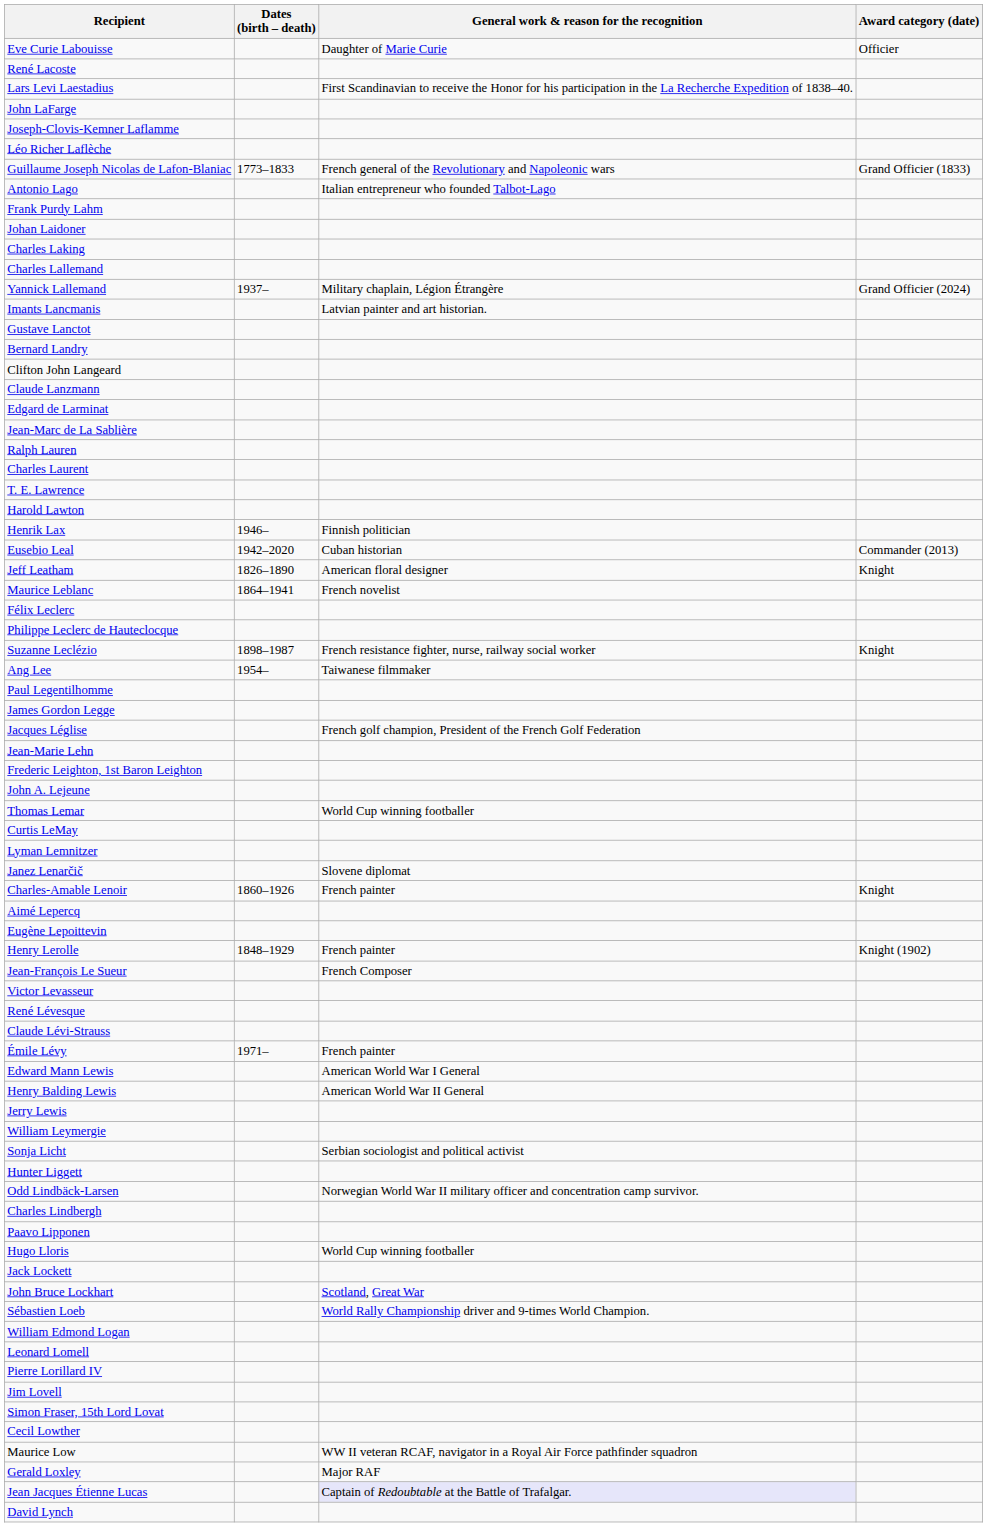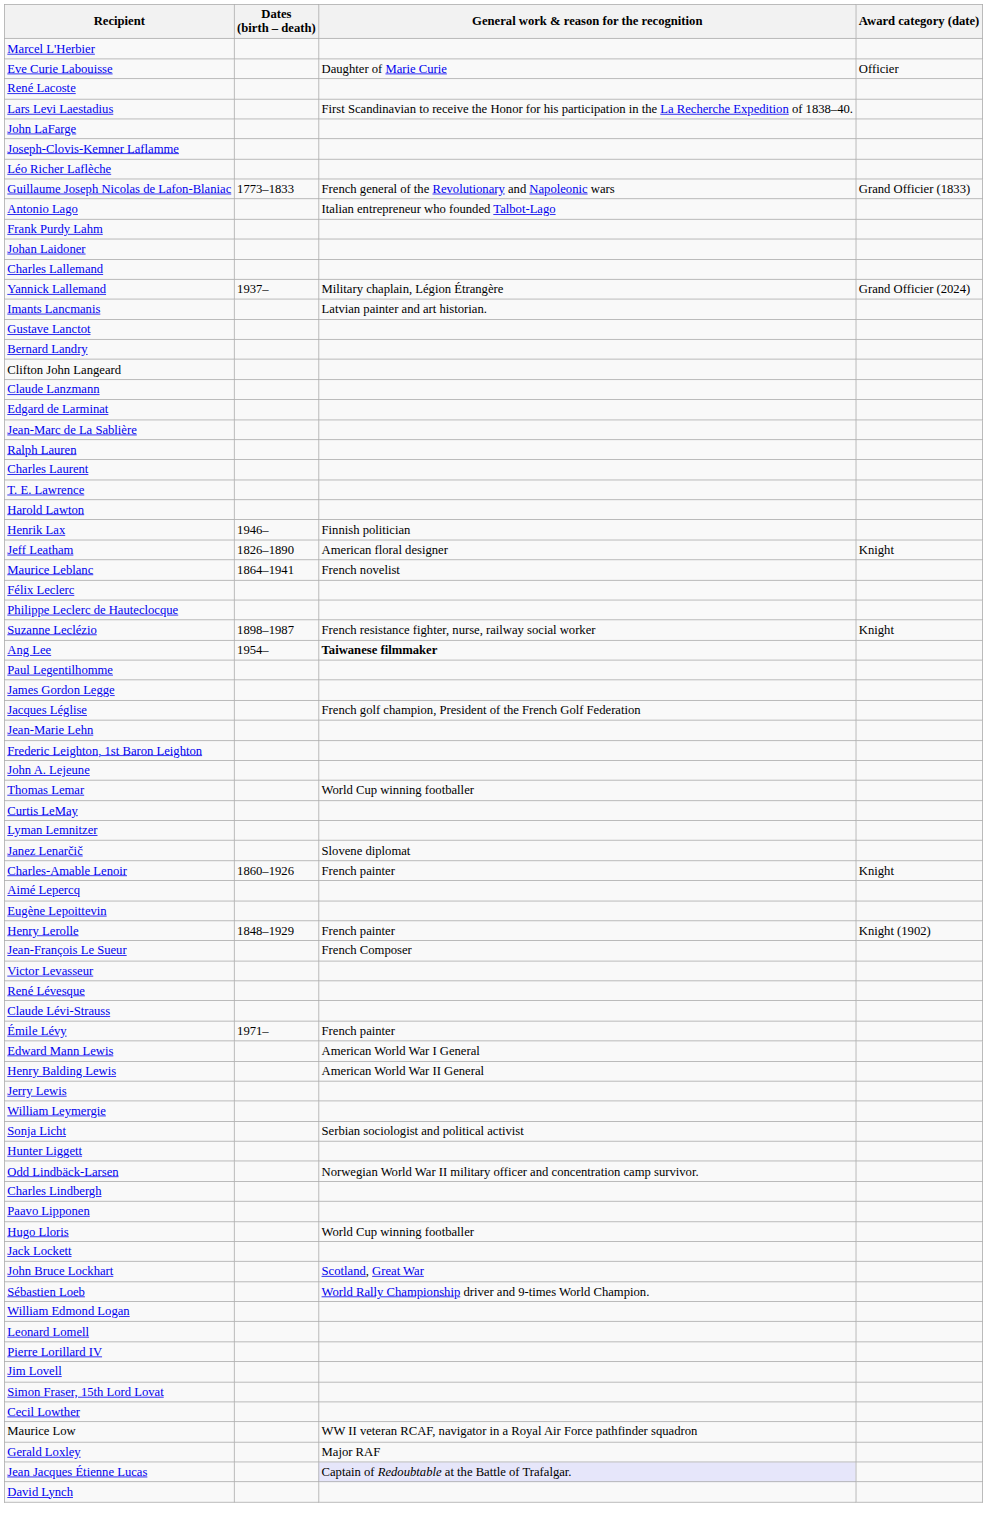+ row: (51, 48)
- row: (46, 249)
- row: (40, 549)
(376, 670) normal -> (379, 650) bold
